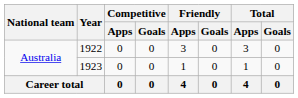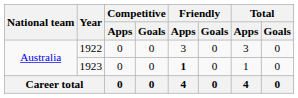(183, 66) normal -> (183, 66) bold
